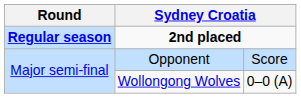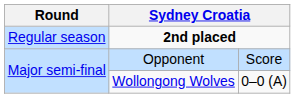(59, 37) bold -> (57, 37) normal
